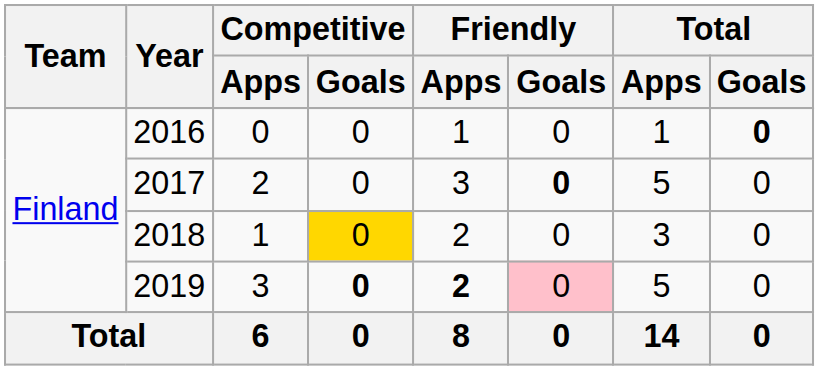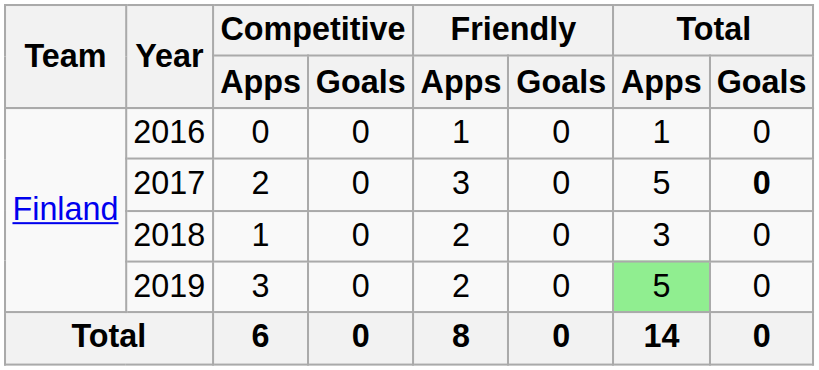(762, 132) bold -> (762, 132) normal
(561, 183) bold -> (561, 183) normal
(762, 183) normal -> (762, 183) bold
(361, 235) gold background -> (361, 235) no background
(361, 286) bold -> (361, 286) normal
(461, 286) bold -> (461, 286) normal
(561, 286) pink background -> (561, 286) no background
(661, 286) no background -> (661, 286) lightgreen background
